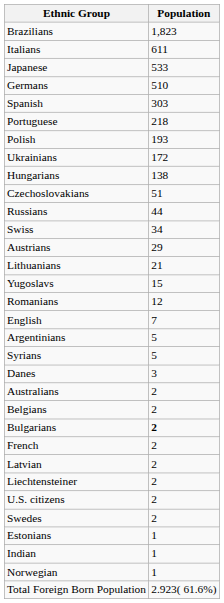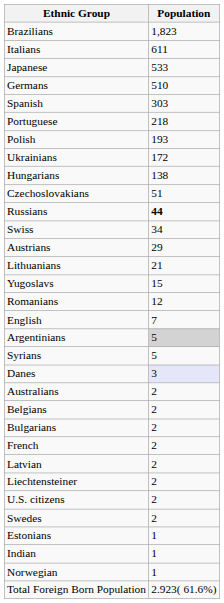(157, 211) normal -> (157, 211) bold
(154, 337) no background -> (154, 337) lightgrey background
(154, 373) no background -> (154, 373) lavender background
(154, 427) bold -> (154, 427) normal
